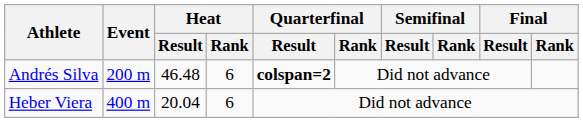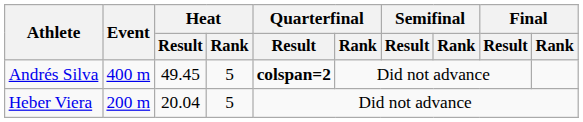(128, 74) 200 m -> (128, 74) 400 m
(180, 74) 46.48 -> (180, 74) 49.45
(230, 74) 6 -> (230, 74) 5
(128, 103) 400 m -> (128, 103) 200 m
(230, 103) 6 -> (230, 103) 5
